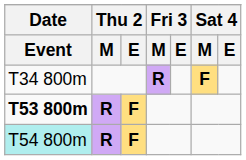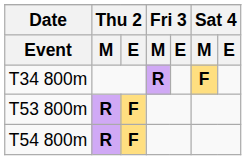(48, 109) bold -> (48, 109) normal
(48, 139) paleturquoise background -> (48, 139) no background
